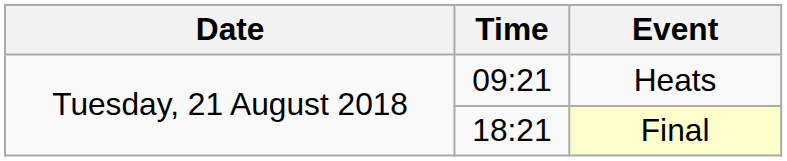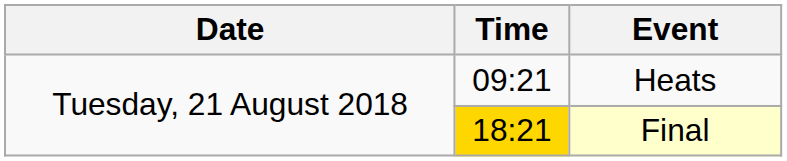(512, 130) no background -> (512, 130) gold background
